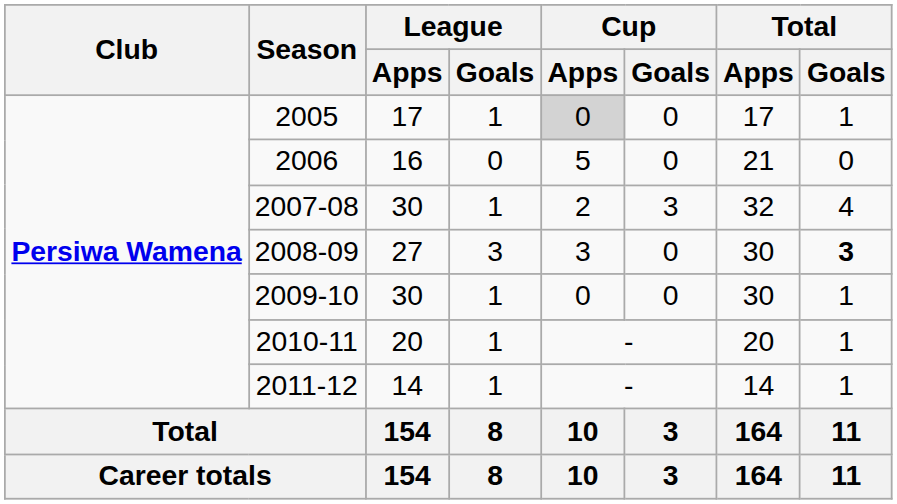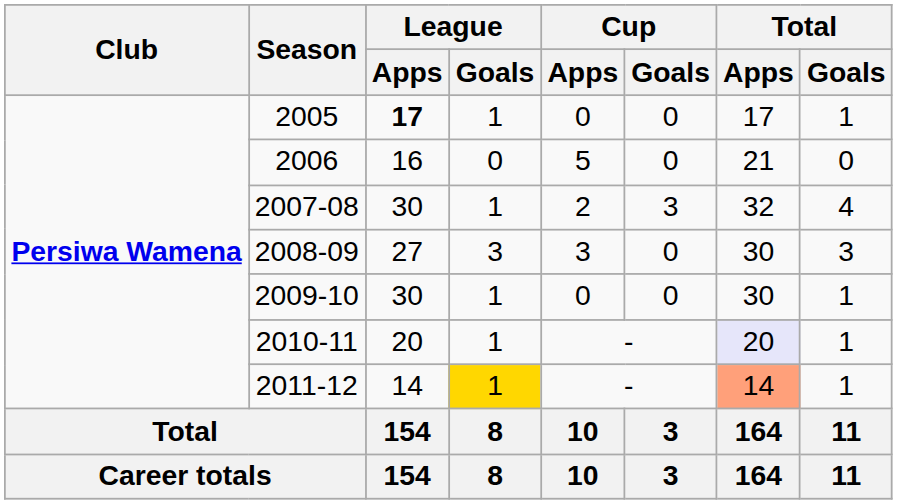(407, 116) normal -> (407, 116) bold
(583, 116) lightgrey background -> (583, 116) no background
(846, 251) bold -> (846, 251) normal
(758, 341) no background -> (758, 341) lavender background
(495, 386) no background -> (495, 386) gold background
(758, 386) no background -> (758, 386) lightsalmon background
